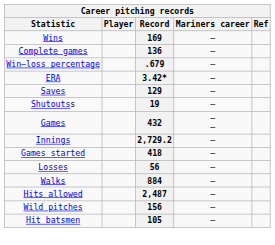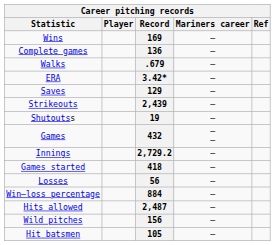(53, 64) Win–loss percentage -> (53, 64) Walks
+ row: (155, 104)
(53, 181) Walks -> (53, 194) Win–loss percentage
